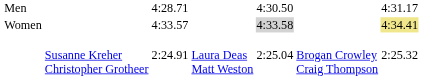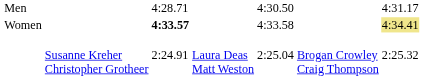(170, 24) normal -> (170, 24) bold
(275, 24) lightgrey background -> (275, 24) no background
